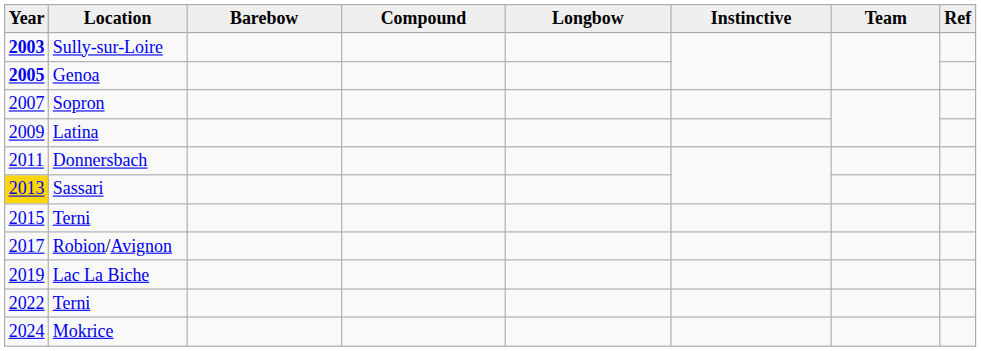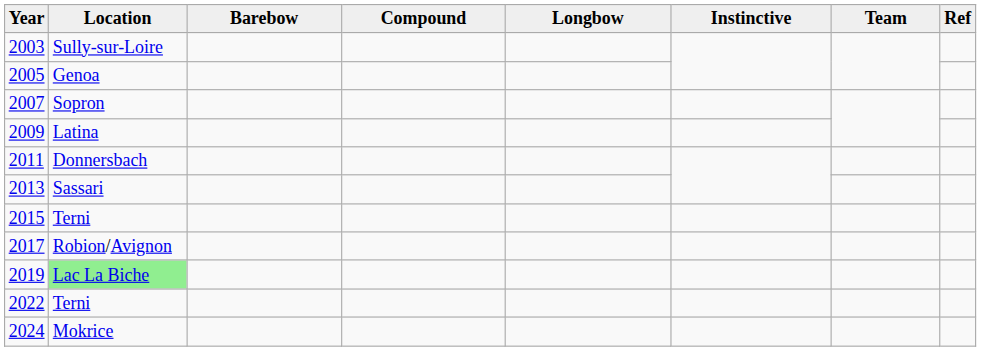(27, 47) bold -> (27, 47) normal
(27, 75) bold -> (27, 75) normal
(27, 189) gold background -> (27, 189) no background
(101, 274) no background -> (101, 274) lightgreen background
